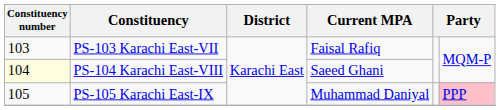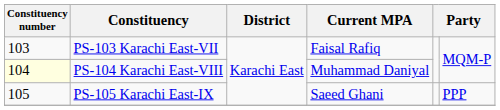(347, 70) Saeed Ghani -> (370, 70) Muhammad Daniyal
(370, 93) Muhammad Daniyal -> (347, 93) Saeed Ghani
(454, 93) pink background -> (454, 93) no background
